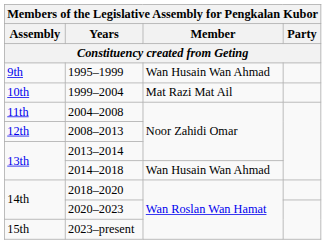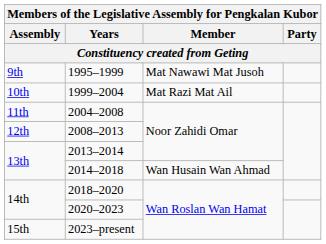(208, 72) Wan Husain Wan Ahmad -> (205, 72) Mat Nawawi Mat Jusoh
